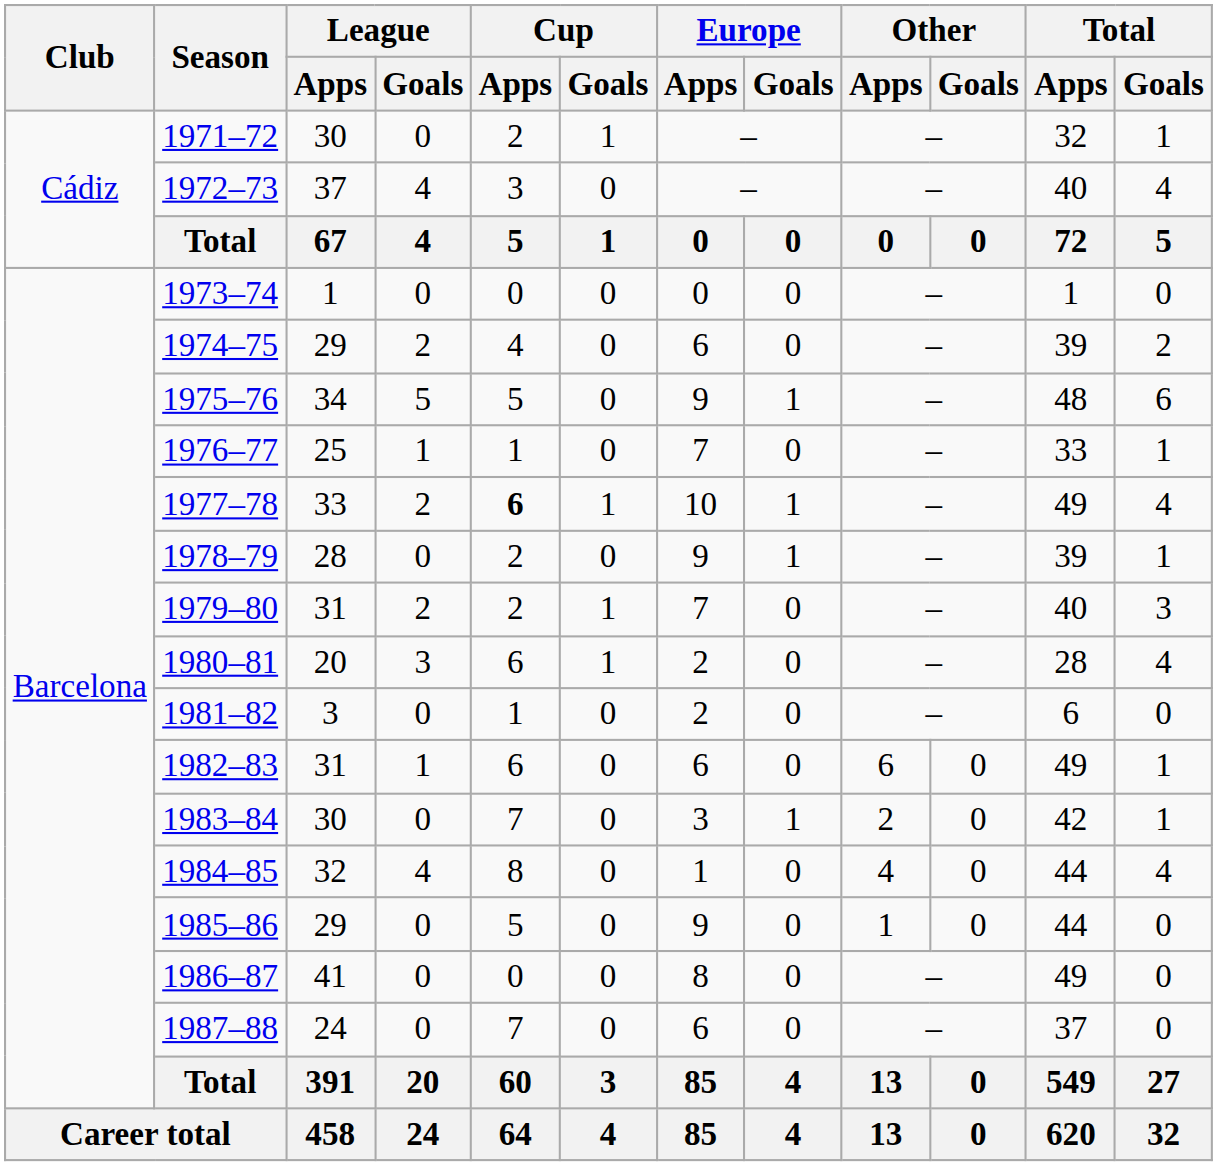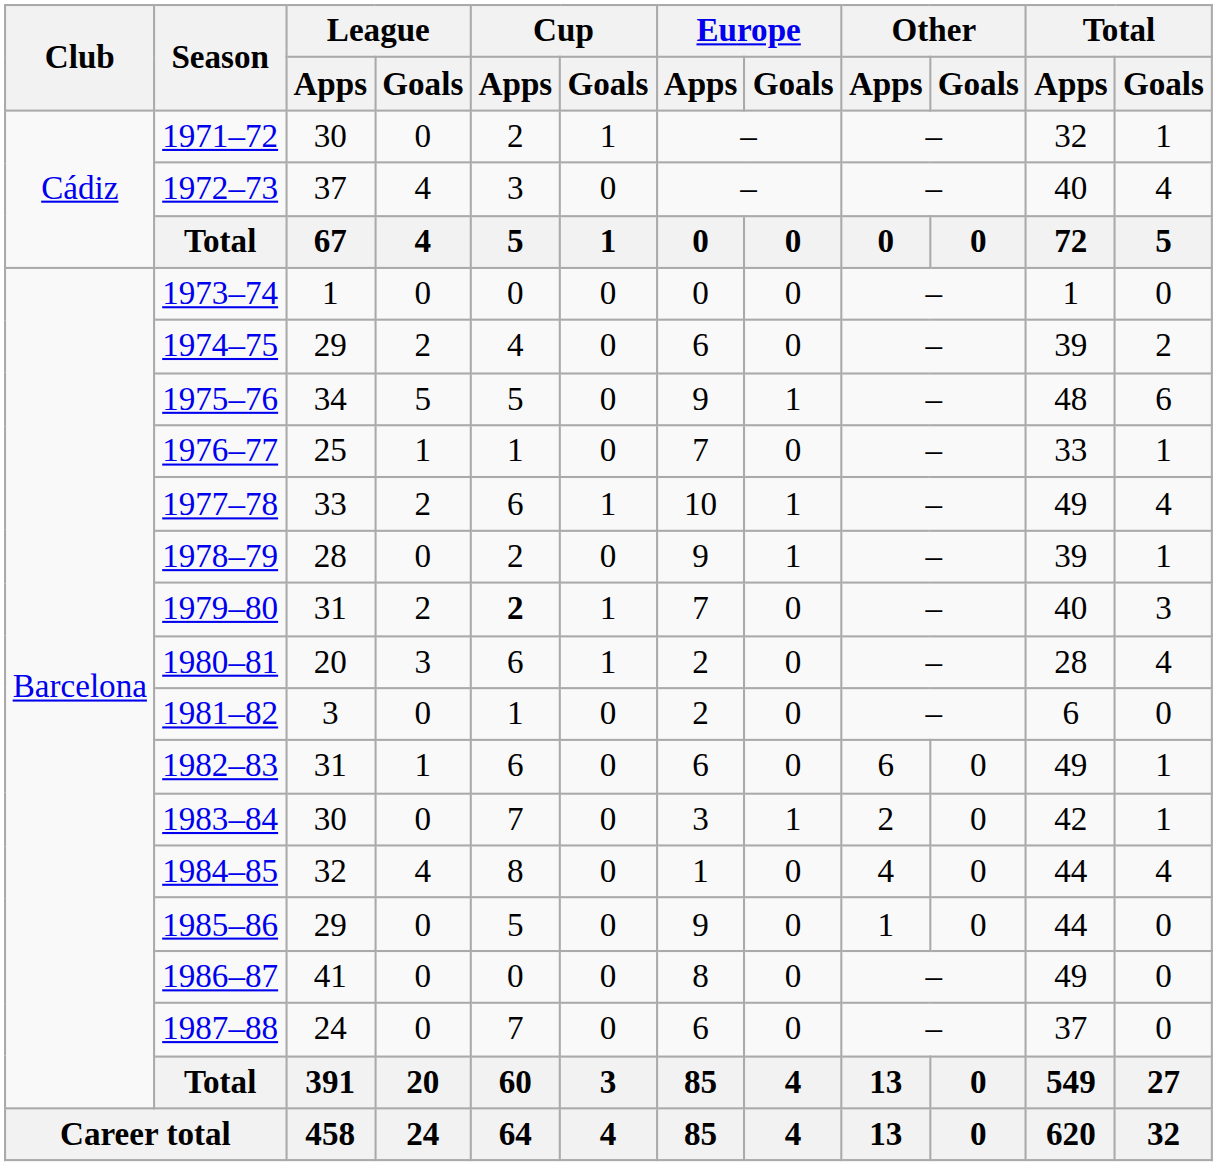(515, 503) bold -> (515, 503) normal
(515, 608) normal -> (515, 608) bold
